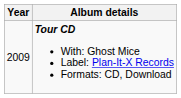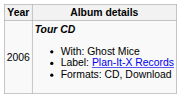(18, 57) 2009 -> (18, 57) 2006
